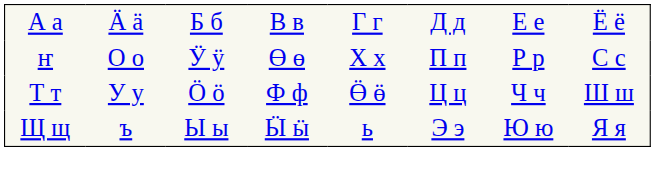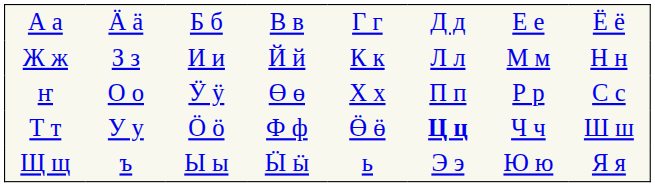+ row: (45, 57)
(448, 93) normal -> (448, 128) bold
